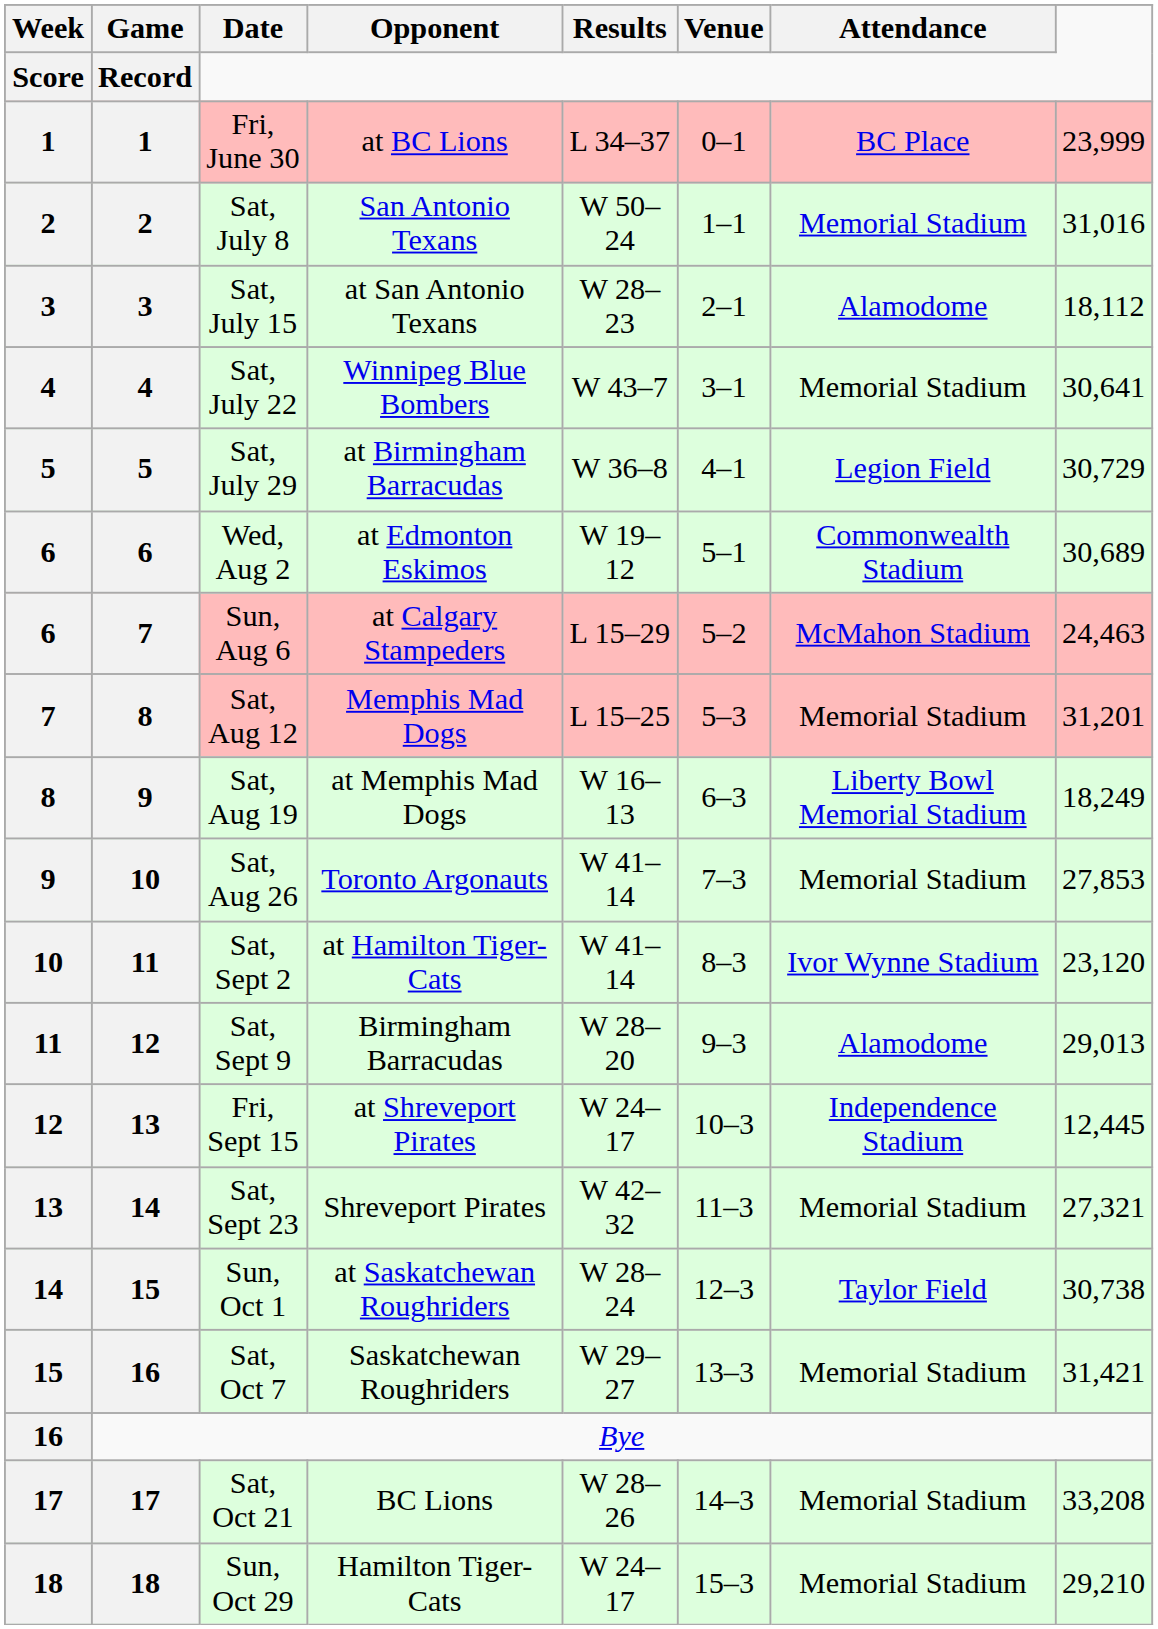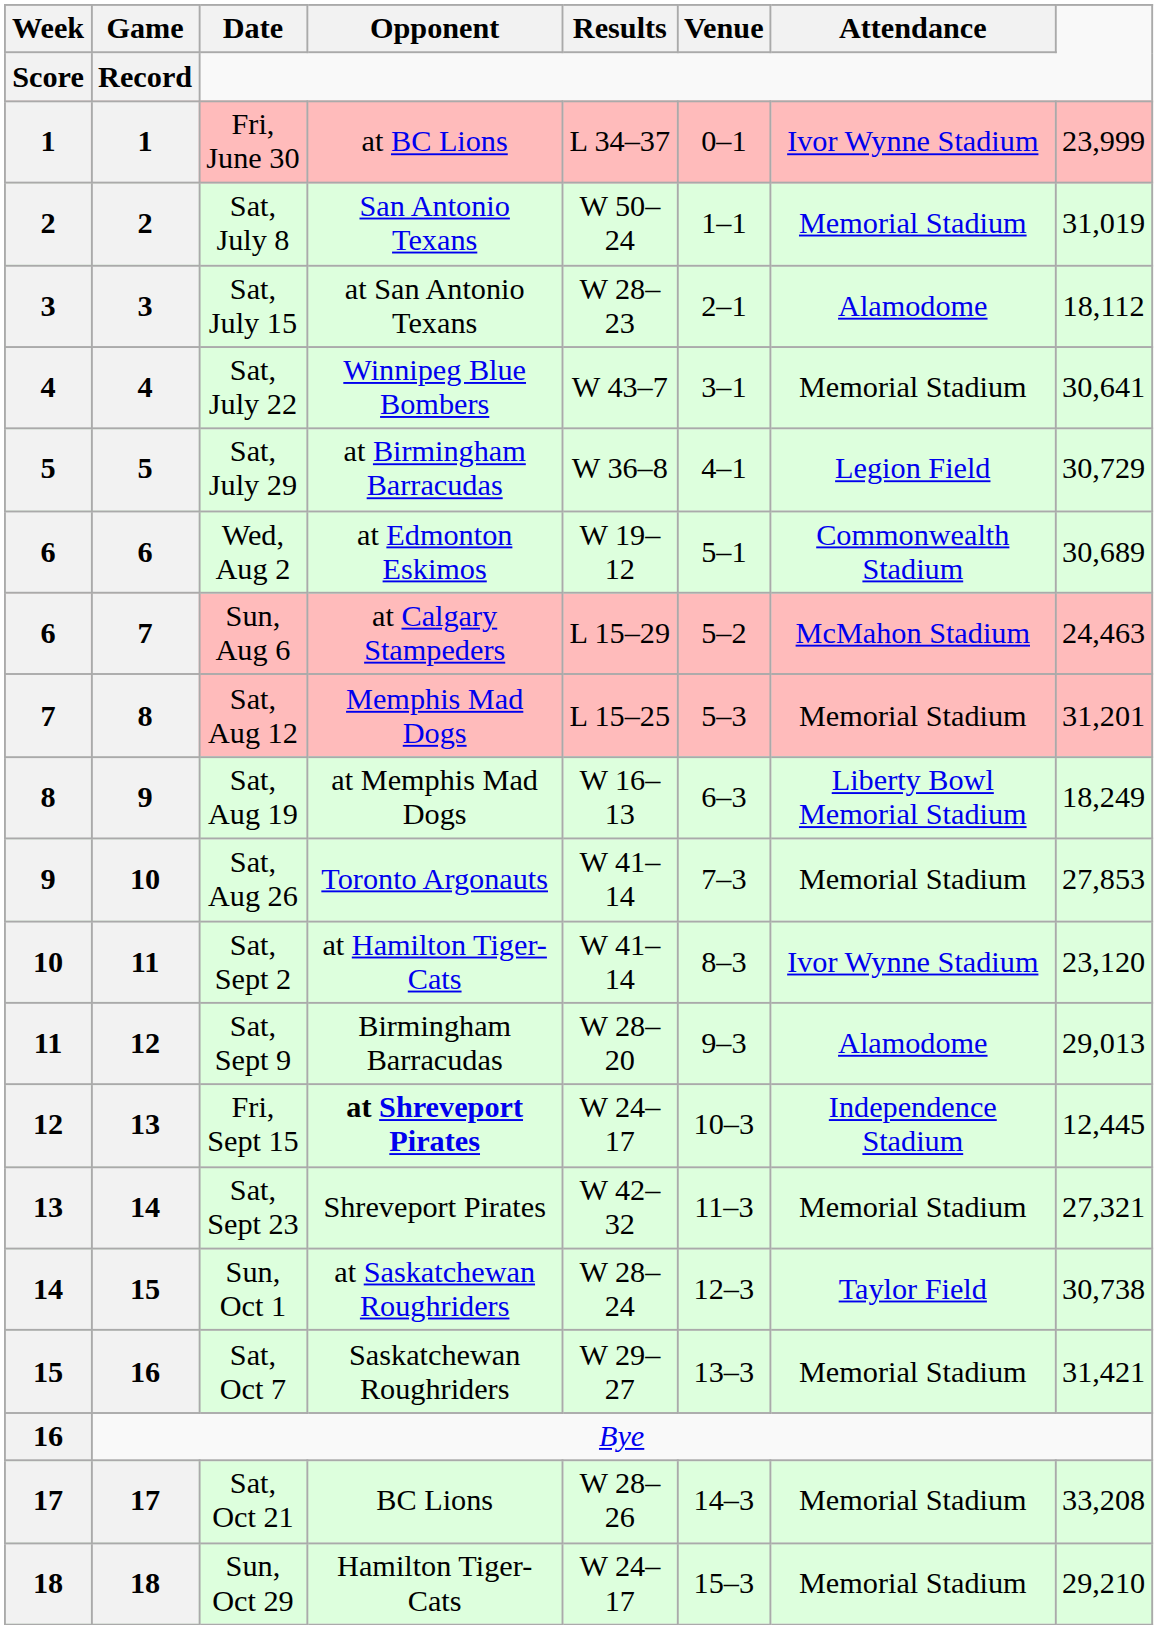(913, 141) BC Place -> (913, 141) Ivor Wynne Stadium
(1104, 223) 31,016 -> (1104, 223) 31,019
(435, 1125) normal -> (435, 1125) bold
